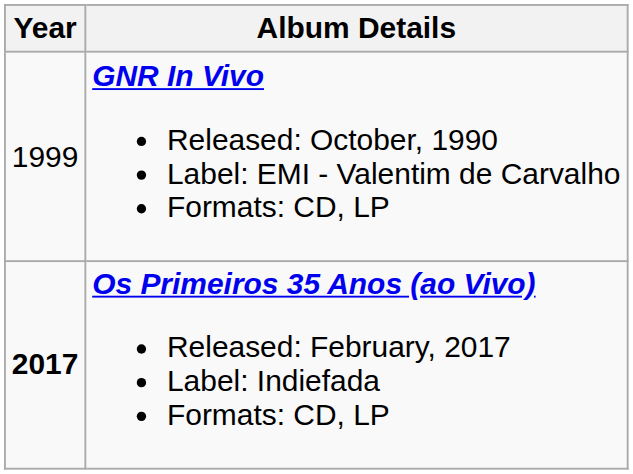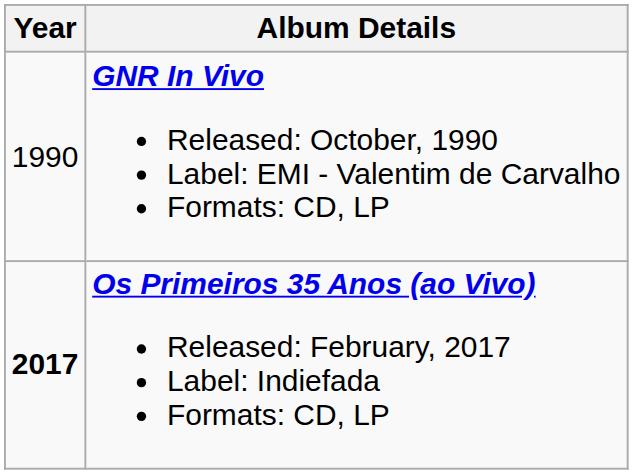(45, 156) 1999 -> (45, 156) 1990
